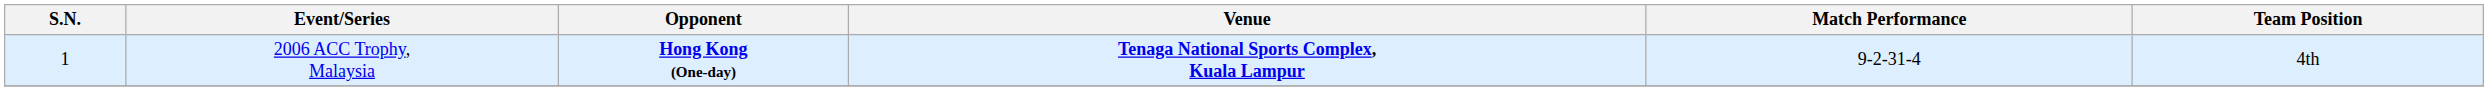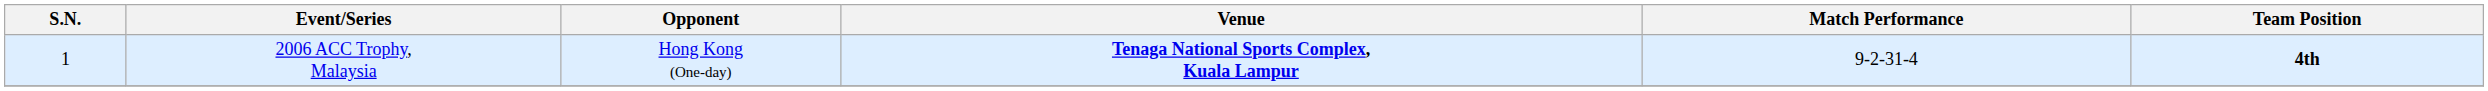(703, 60) bold -> (701, 60) normal
(2308, 60) normal -> (2307, 60) bold
